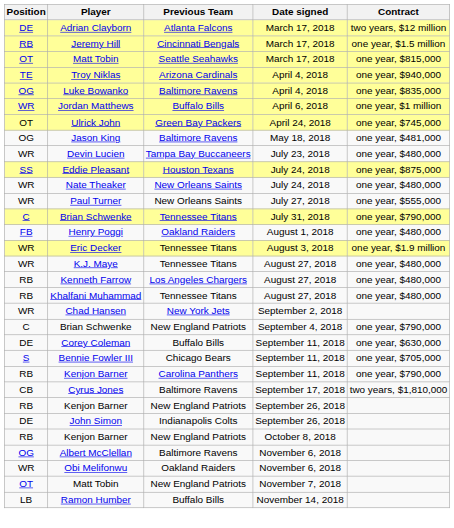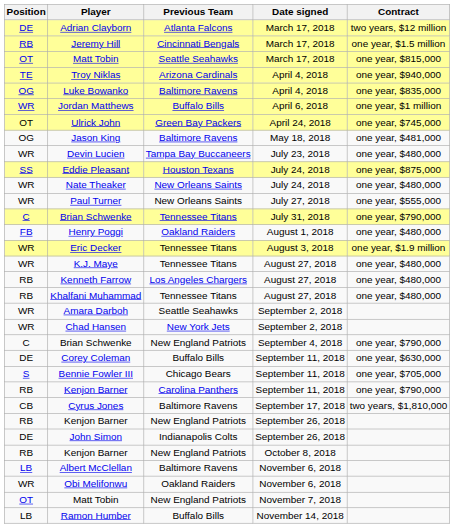+ row: (96, 311)
(26, 452) OG -> (26, 468) LB
